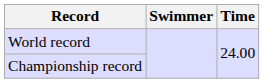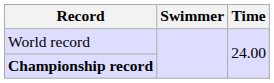(75, 66) normal -> (81, 66) bold
